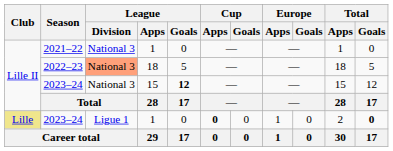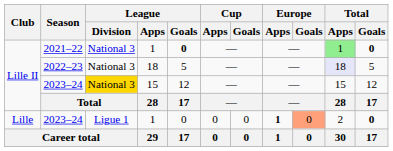(184, 48) normal -> (184, 48) bold
(340, 48) no background -> (340, 48) lightgreen background
(372, 48) normal -> (372, 48) bold
(111, 66) lightsalmon background -> (111, 66) no background
(340, 66) no background -> (340, 66) lavender background
(111, 84) no background -> (111, 84) gold background
(184, 84) bold -> (184, 84) normal
(23, 119) khaki background -> (23, 119) no background
(215, 119) bold -> (215, 119) normal
(278, 119) normal -> (278, 119) bold
(309, 119) no background -> (309, 119) lightsalmon background
